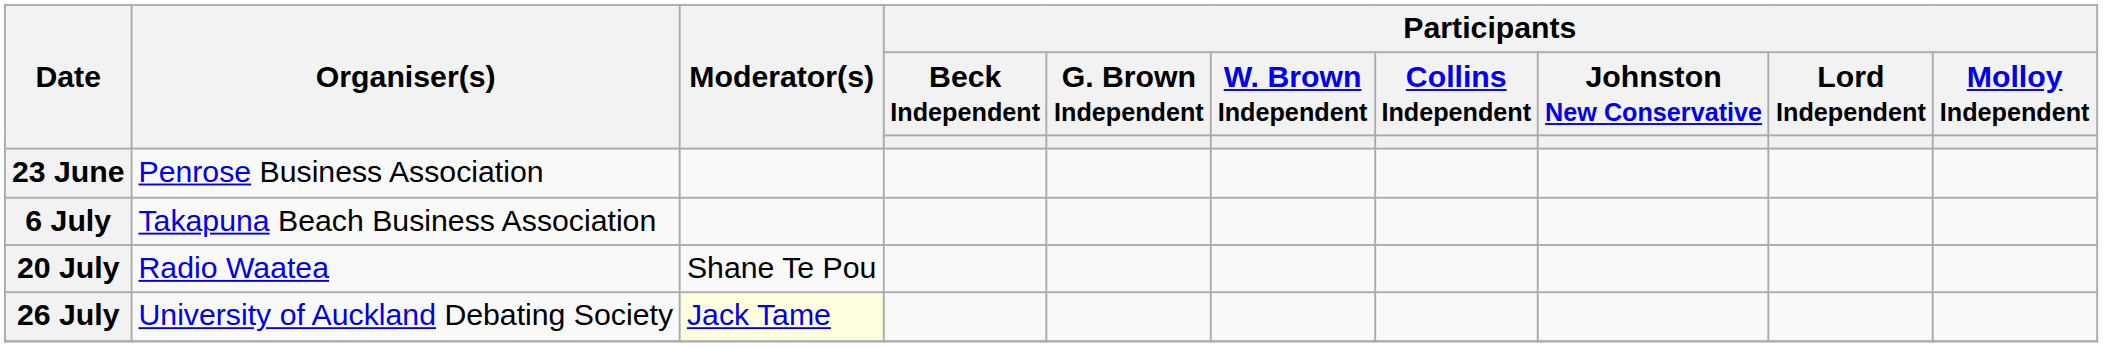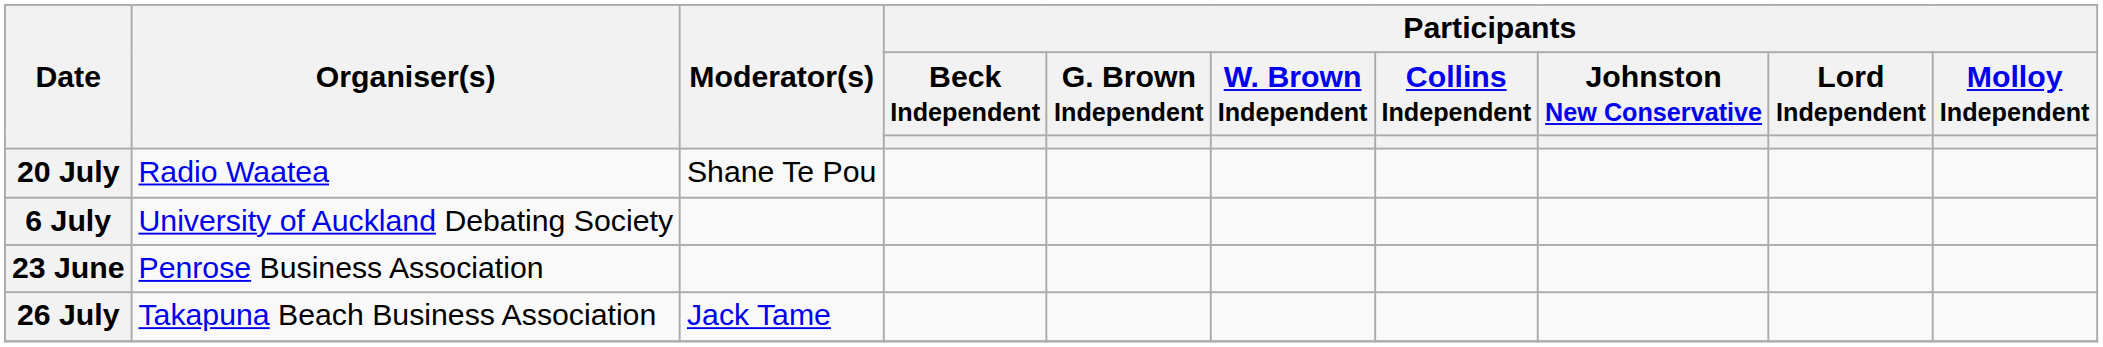rows swapped: (68, 172) <-> (68, 268)
(397, 220) Takapuna Beach Business Association -> (406, 220) University of Auckland Debating Society
(406, 316) University of Auckland Debating Society -> (397, 316) Takapuna Beach Business Association
(759, 316) lightyellow background -> (759, 316) no background
